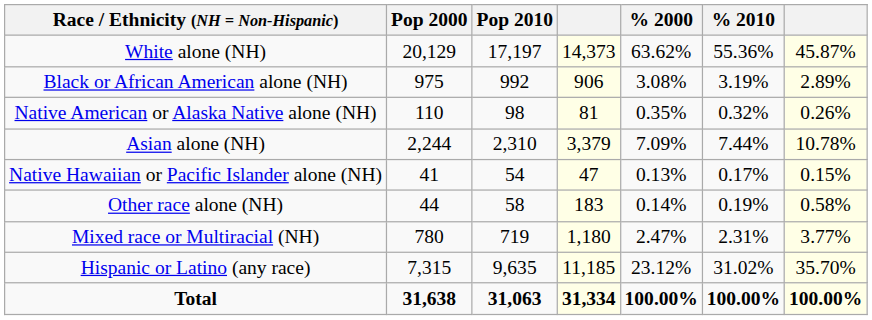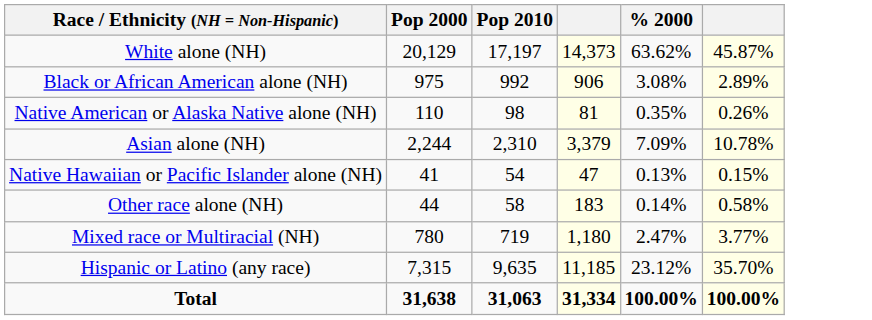- column: (743, 19)
